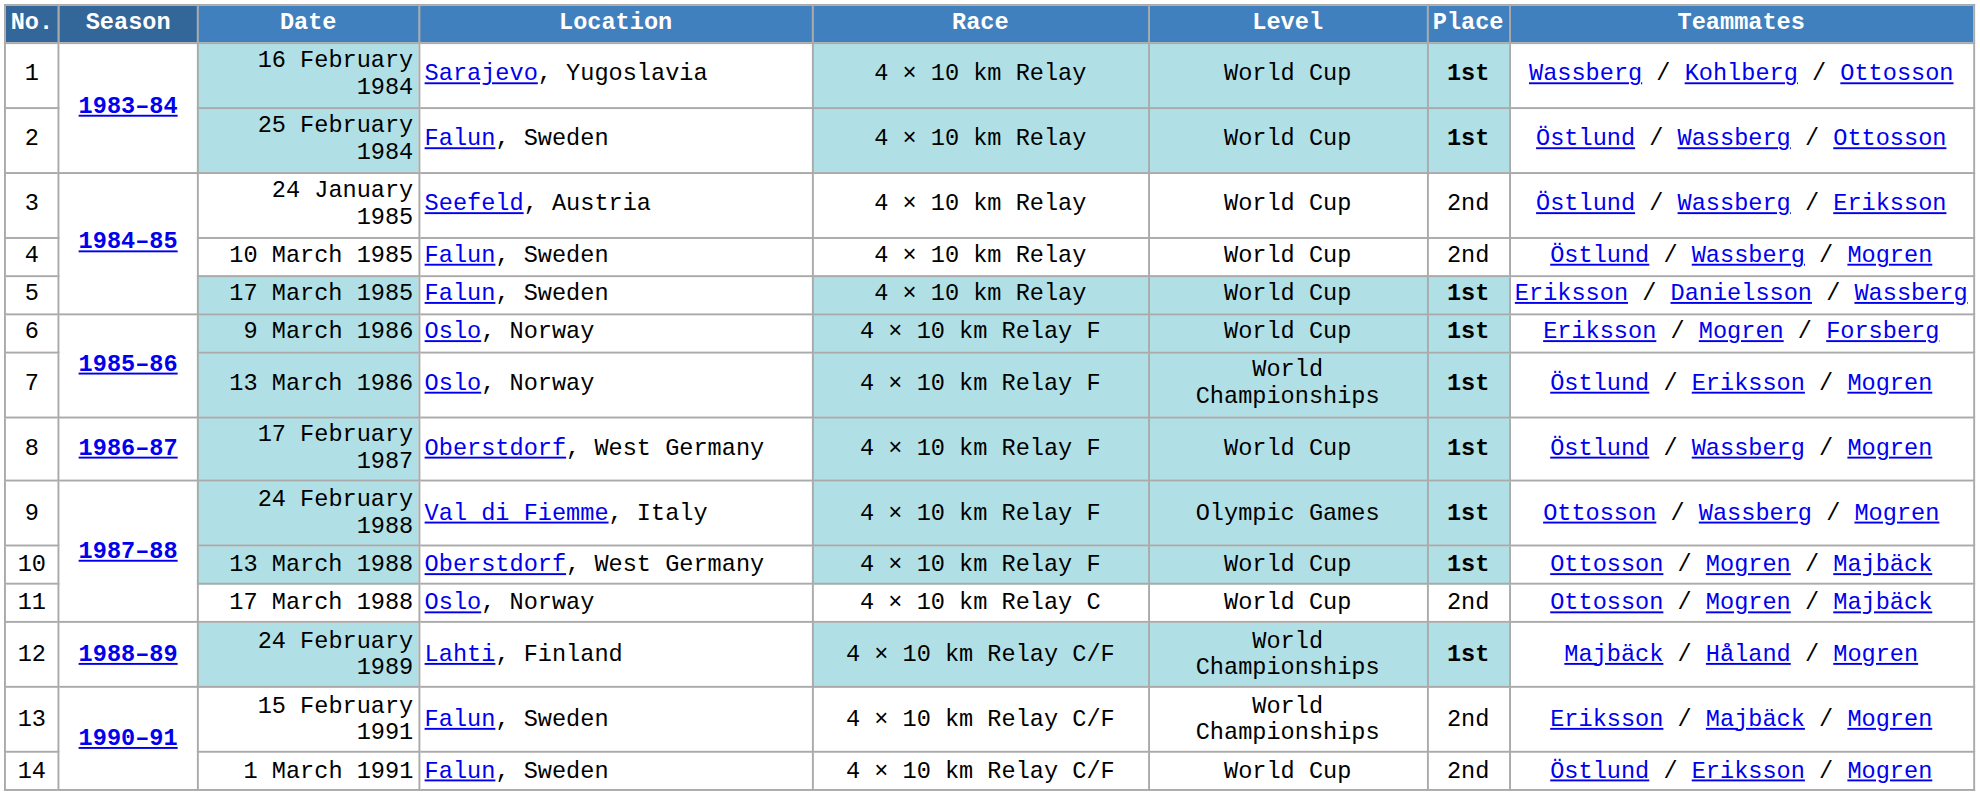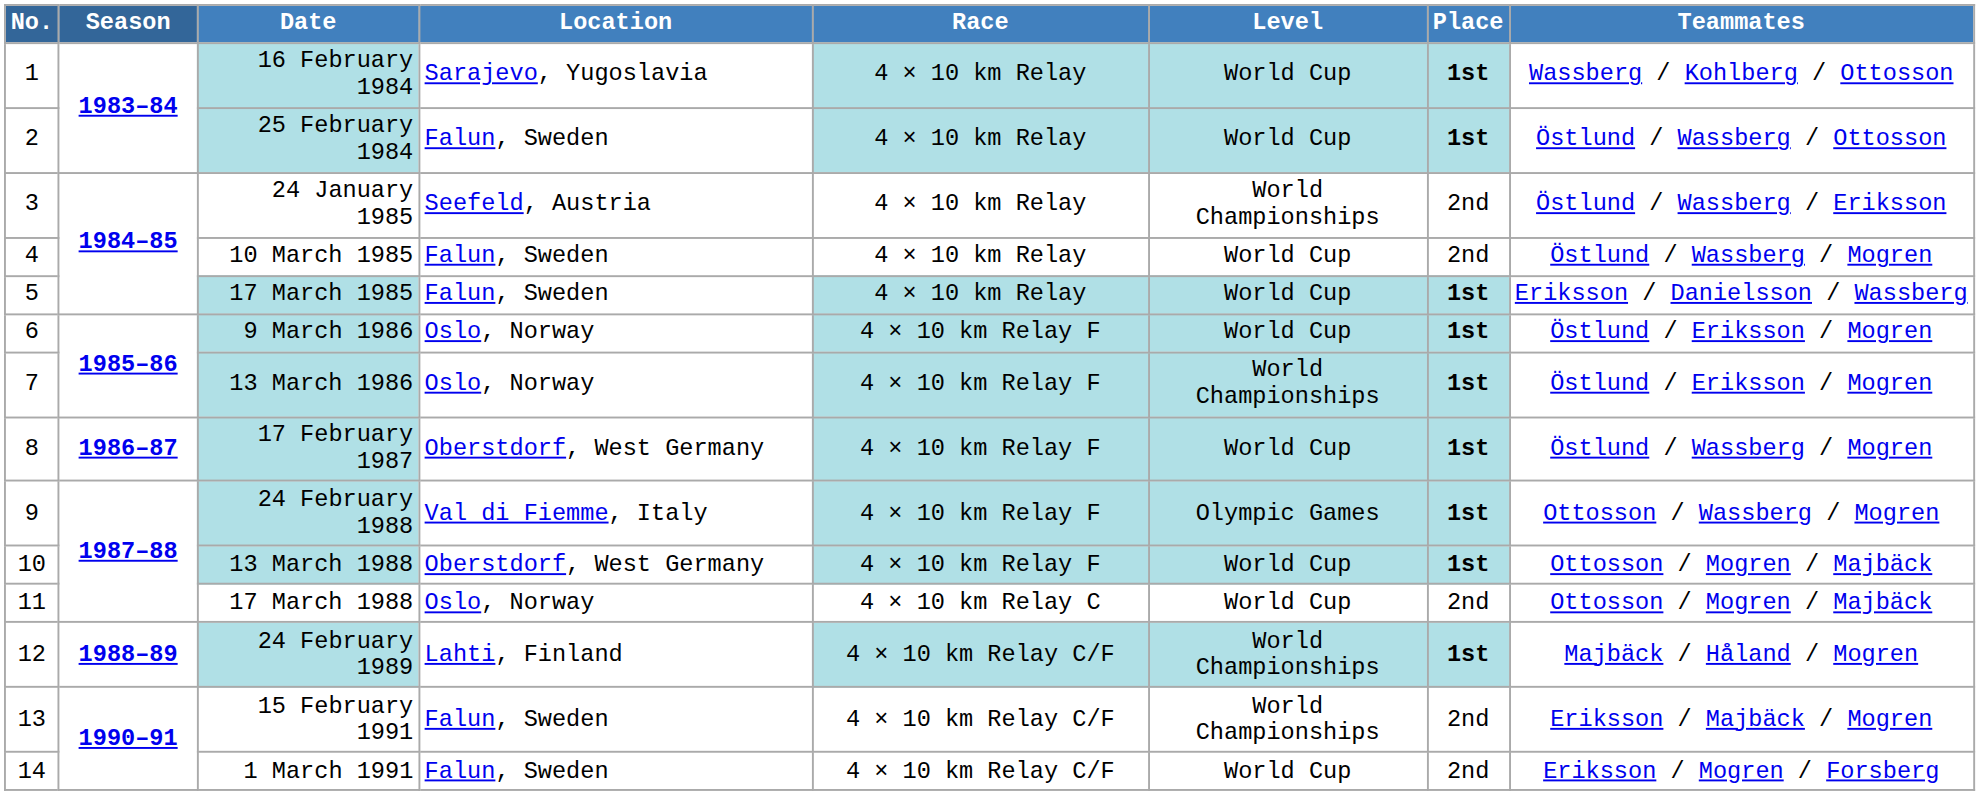(1288, 205) World Cup -> (1288, 205) World Championships
(1741, 333) Eriksson / Mogren / Forsberg -> (1741, 333) Östlund / Eriksson / Mogren
(1741, 771) Östlund / Eriksson / Mogren -> (1741, 771) Eriksson / Mogren / Forsberg
